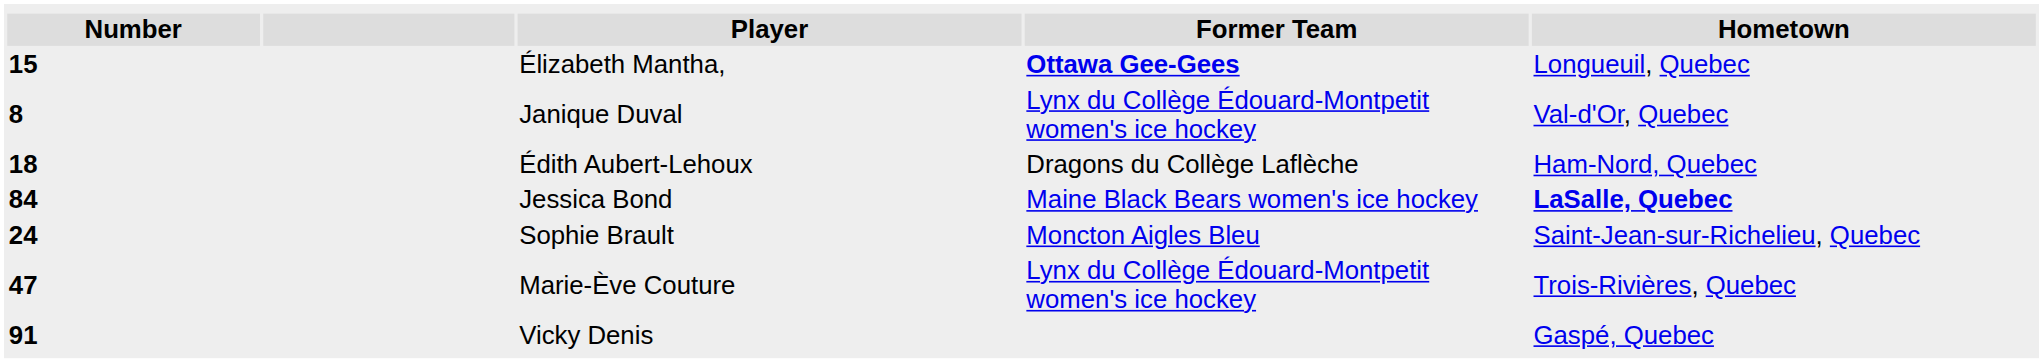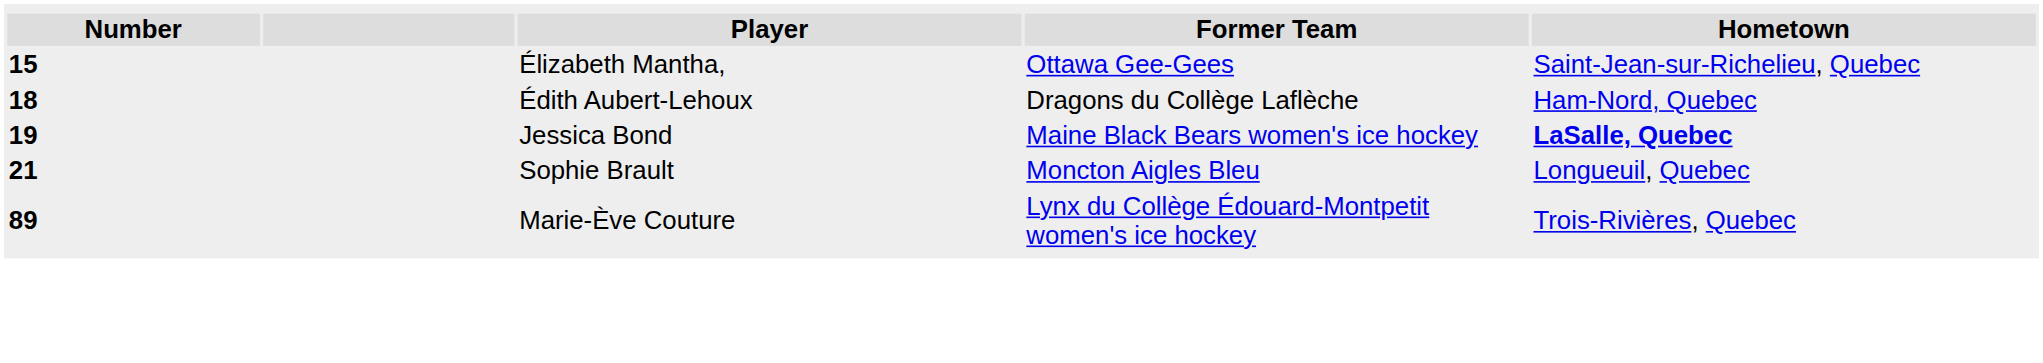(1133, 64) bold -> (1130, 64) normal
(1642, 64) Longueuil, Quebec -> (1727, 64) Saint-Jean-sur-Richelieu, Quebec
- row: (601, 114)
(23, 200) 84 -> (23, 135) 19
(23, 235) 24 -> (23, 171) 21
(1727, 235) Saint-Jean-sur-Richelieu, Quebec -> (1642, 171) Longueuil, Quebec
(23, 285) 47 -> (23, 221) 89
- row: (586, 335)
